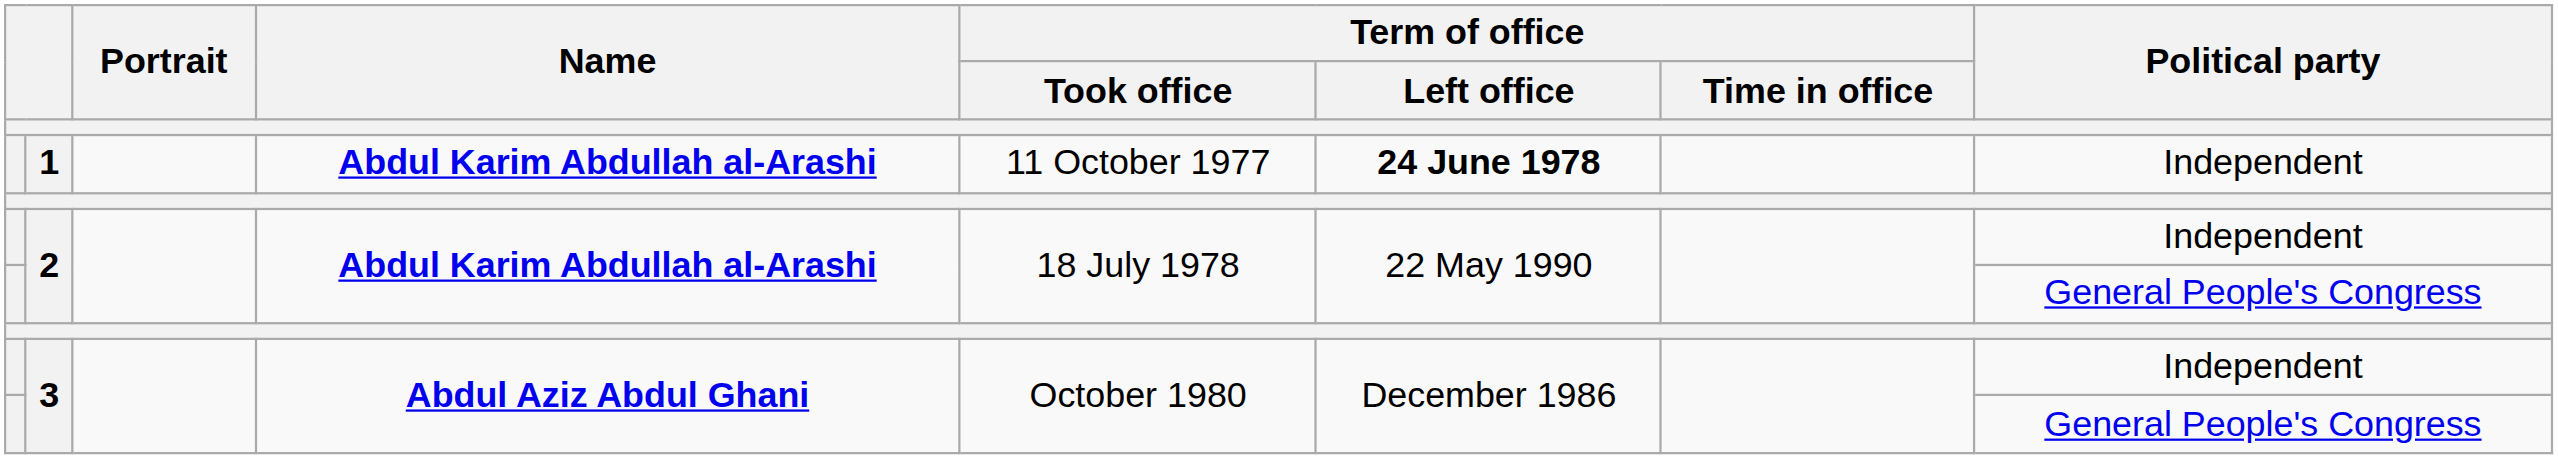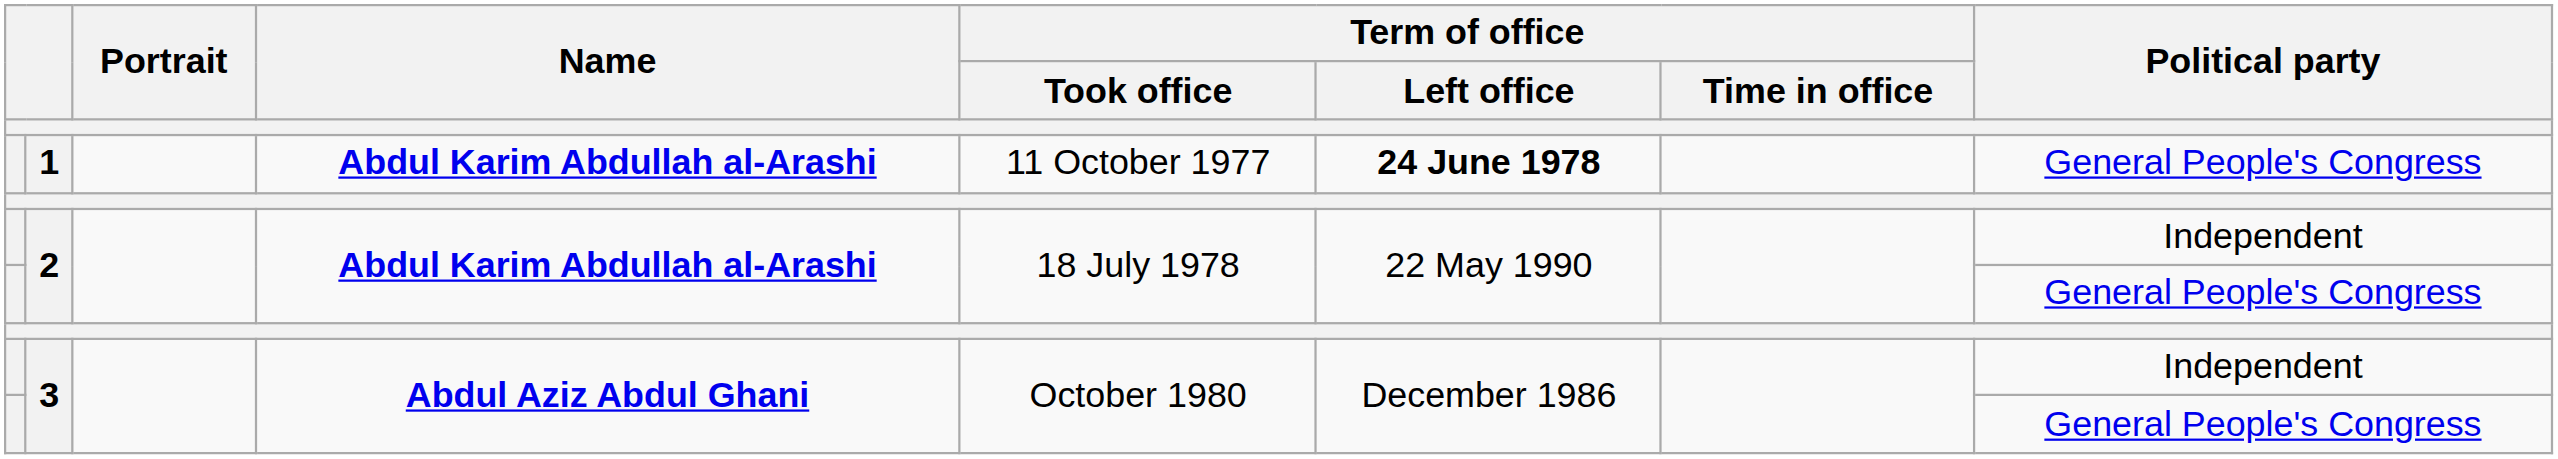(2263, 163) Independent -> (2263, 163) General People's Congress
